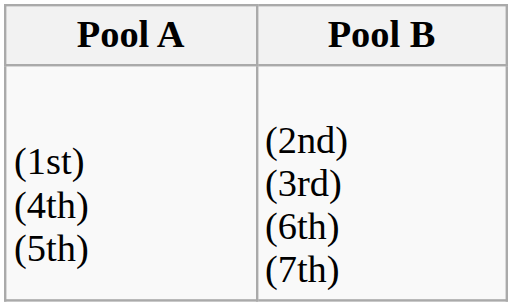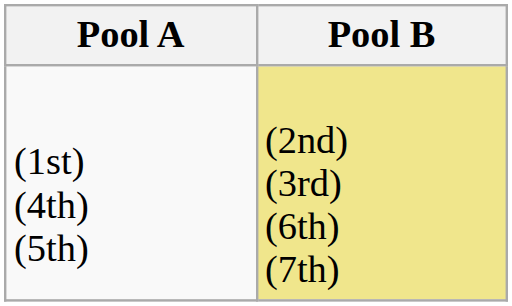(307, 203) no background -> (307, 203) khaki background
